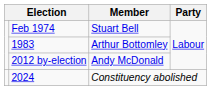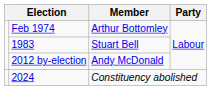(115, 28) Stuart Bell -> (129, 28) Arthur Bottomley
(129, 45) Arthur Bottomley -> (115, 45) Stuart Bell
